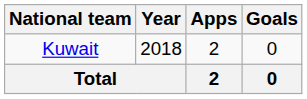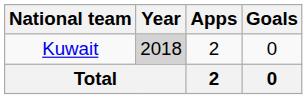(161, 49) no background -> (161, 49) lightgrey background
